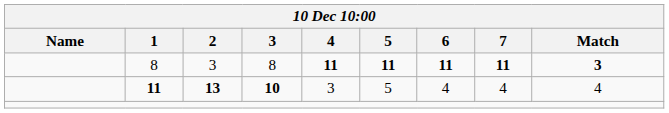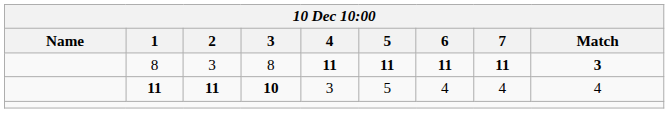(213, 88) 13 -> (212, 88) 11
